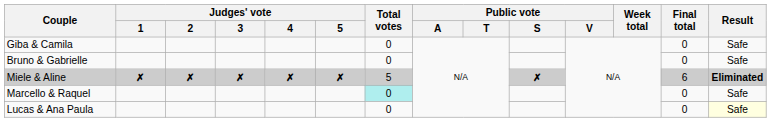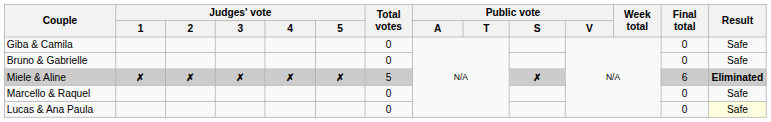(389, 94) paleturquoise background -> (389, 94) no background
